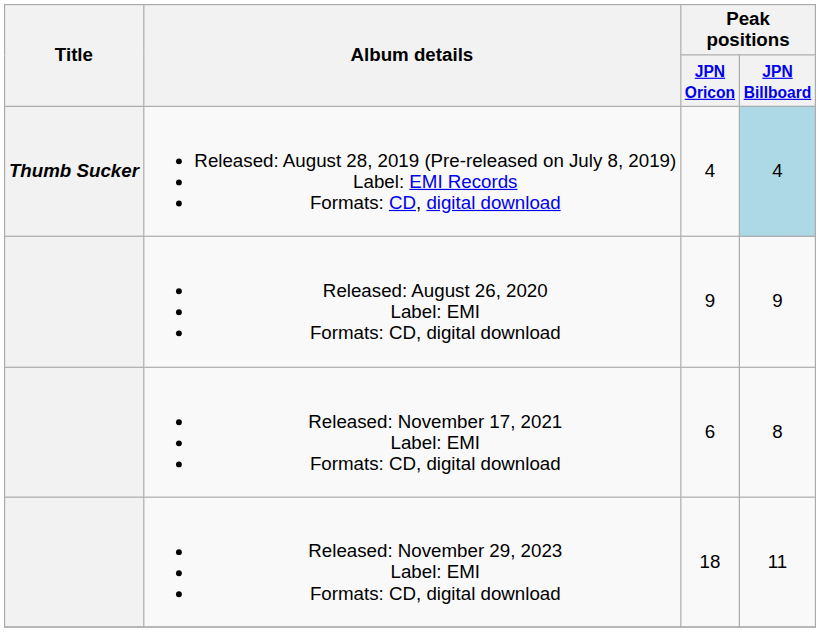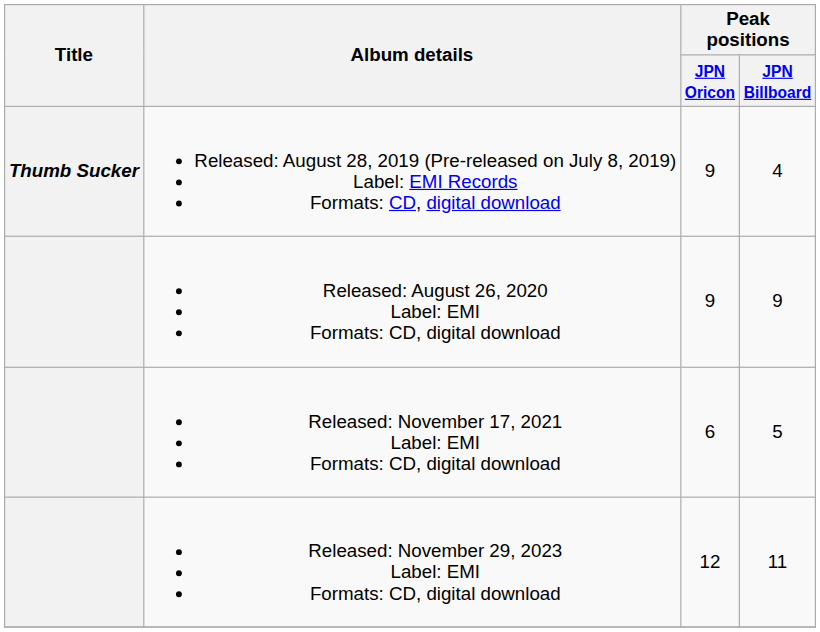(710, 171) 4 -> (710, 171) 9
(777, 171) lightblue background -> (777, 171) no background
(777, 431) 8 -> (777, 431) 5
(710, 562) 18 -> (710, 562) 12
